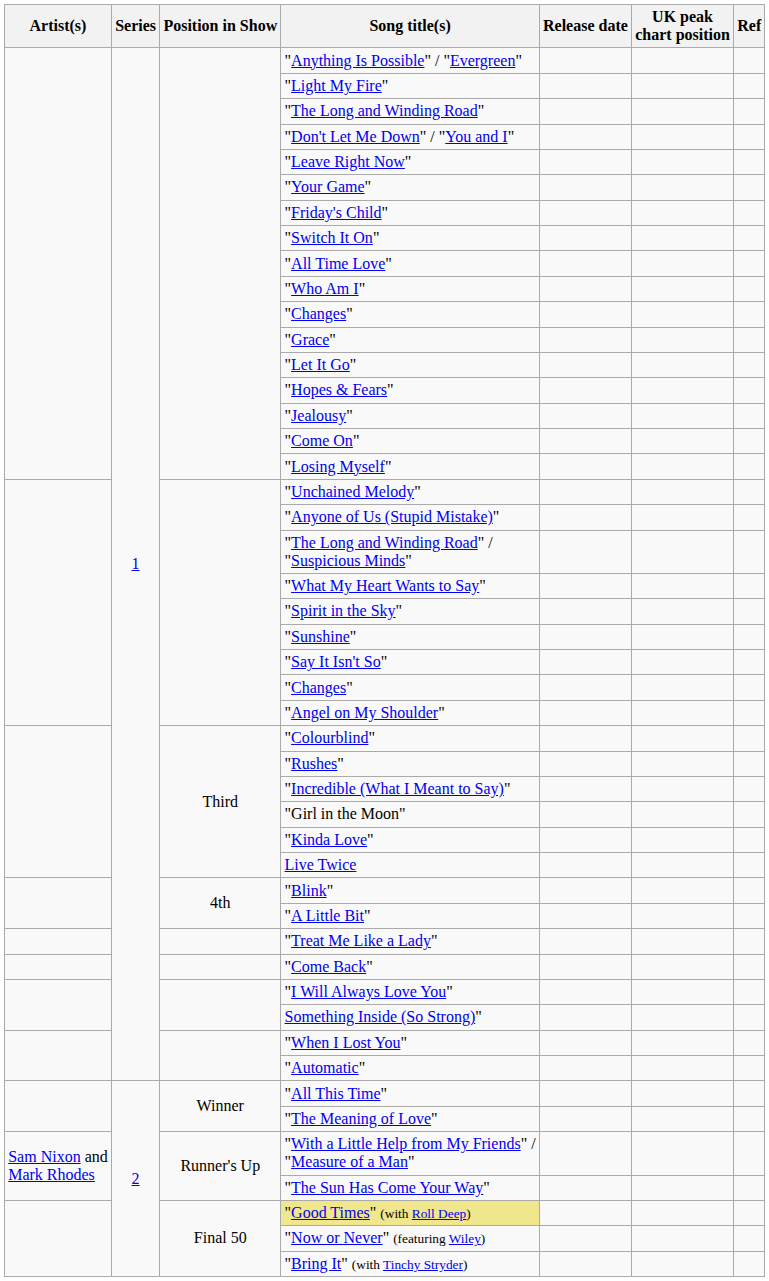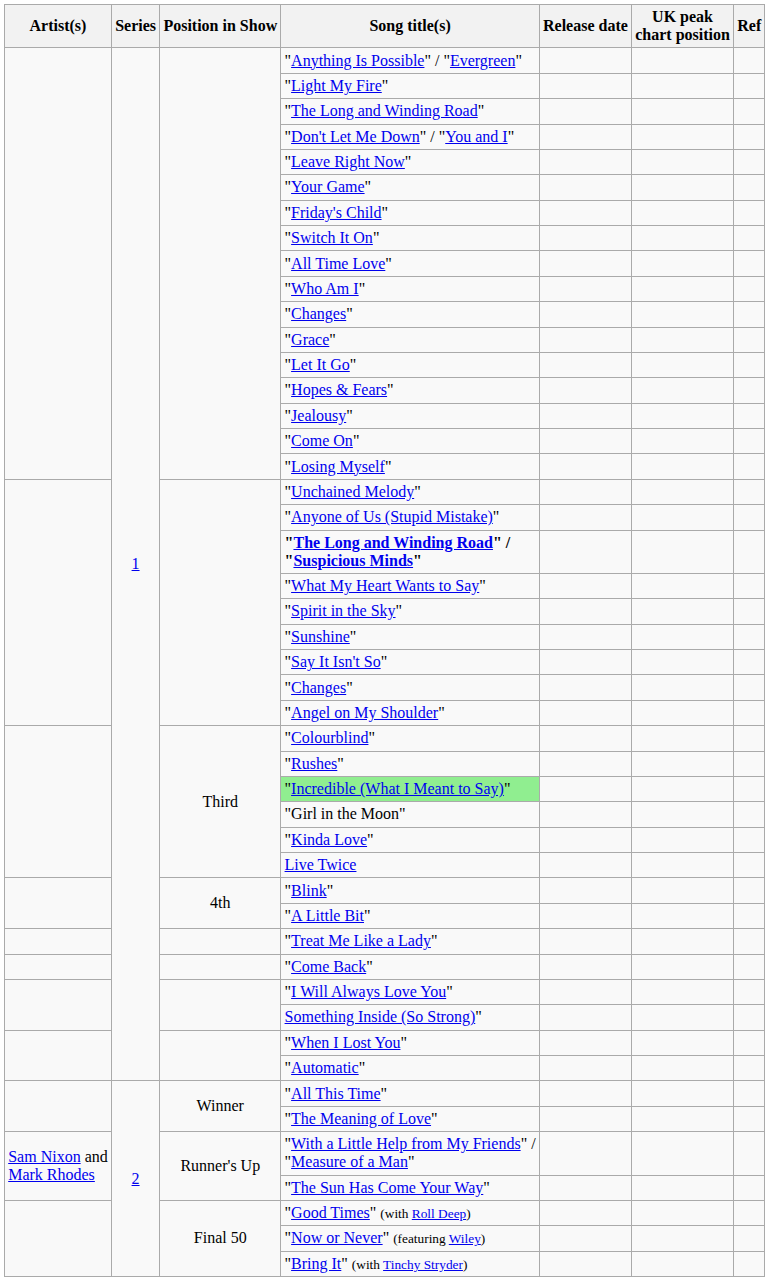(389, 551) normal -> (397, 551) bold
(398, 789) no background -> (398, 789) lightgreen background
(378, 1213) khaki background -> (378, 1213) no background
